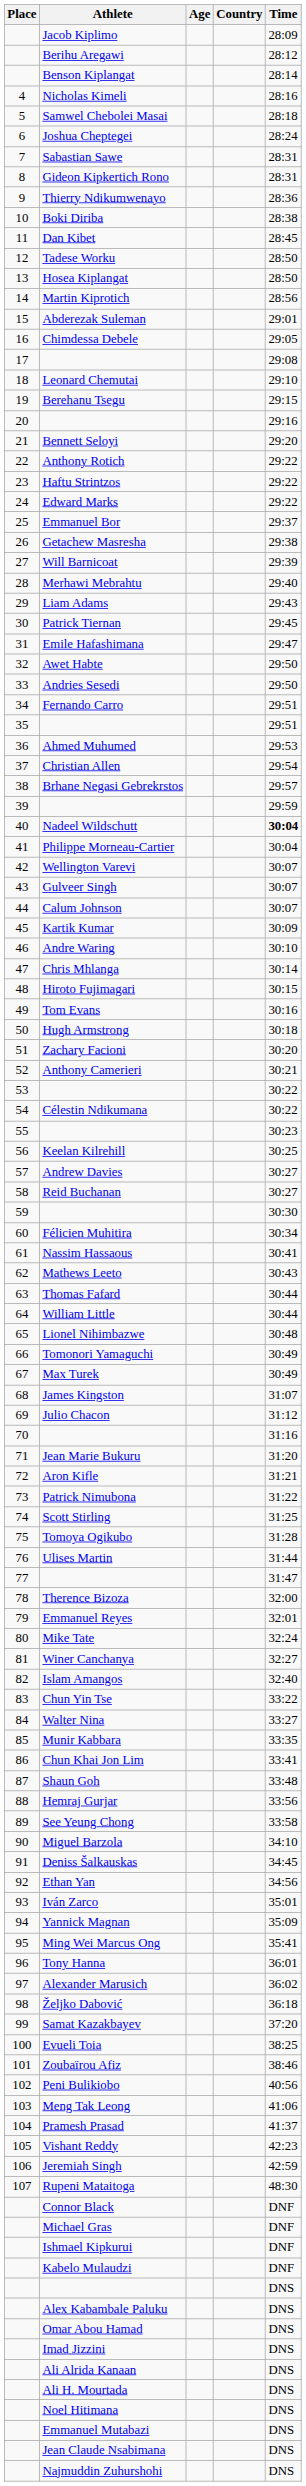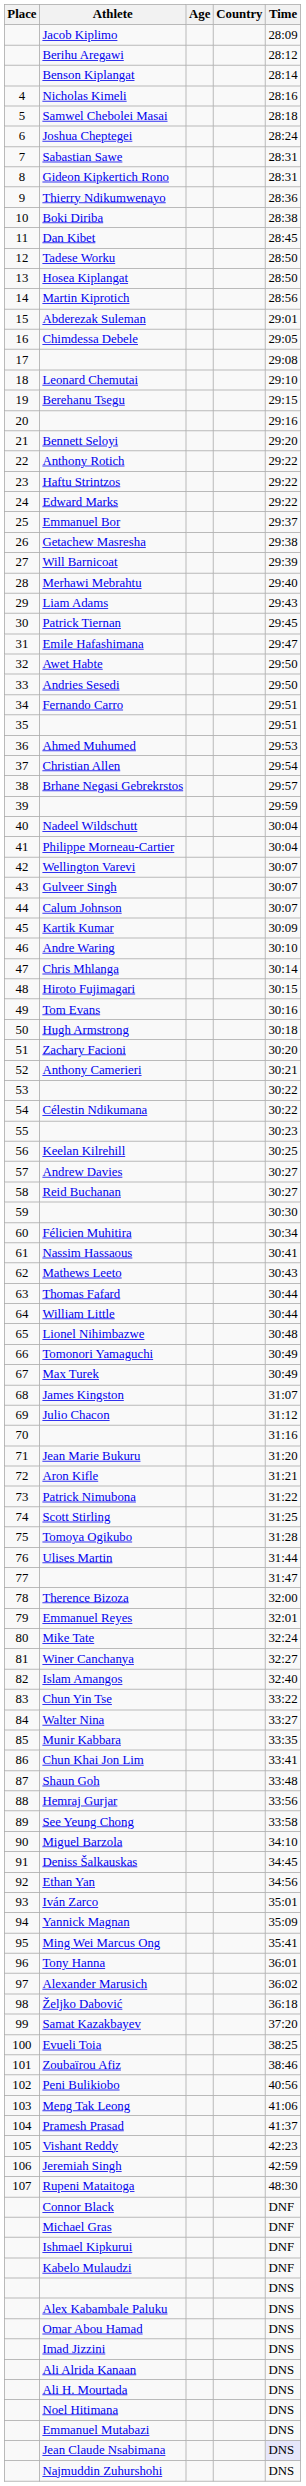(283, 826) bold -> (283, 826) normal
(281, 2450) no background -> (281, 2450) lavender background
